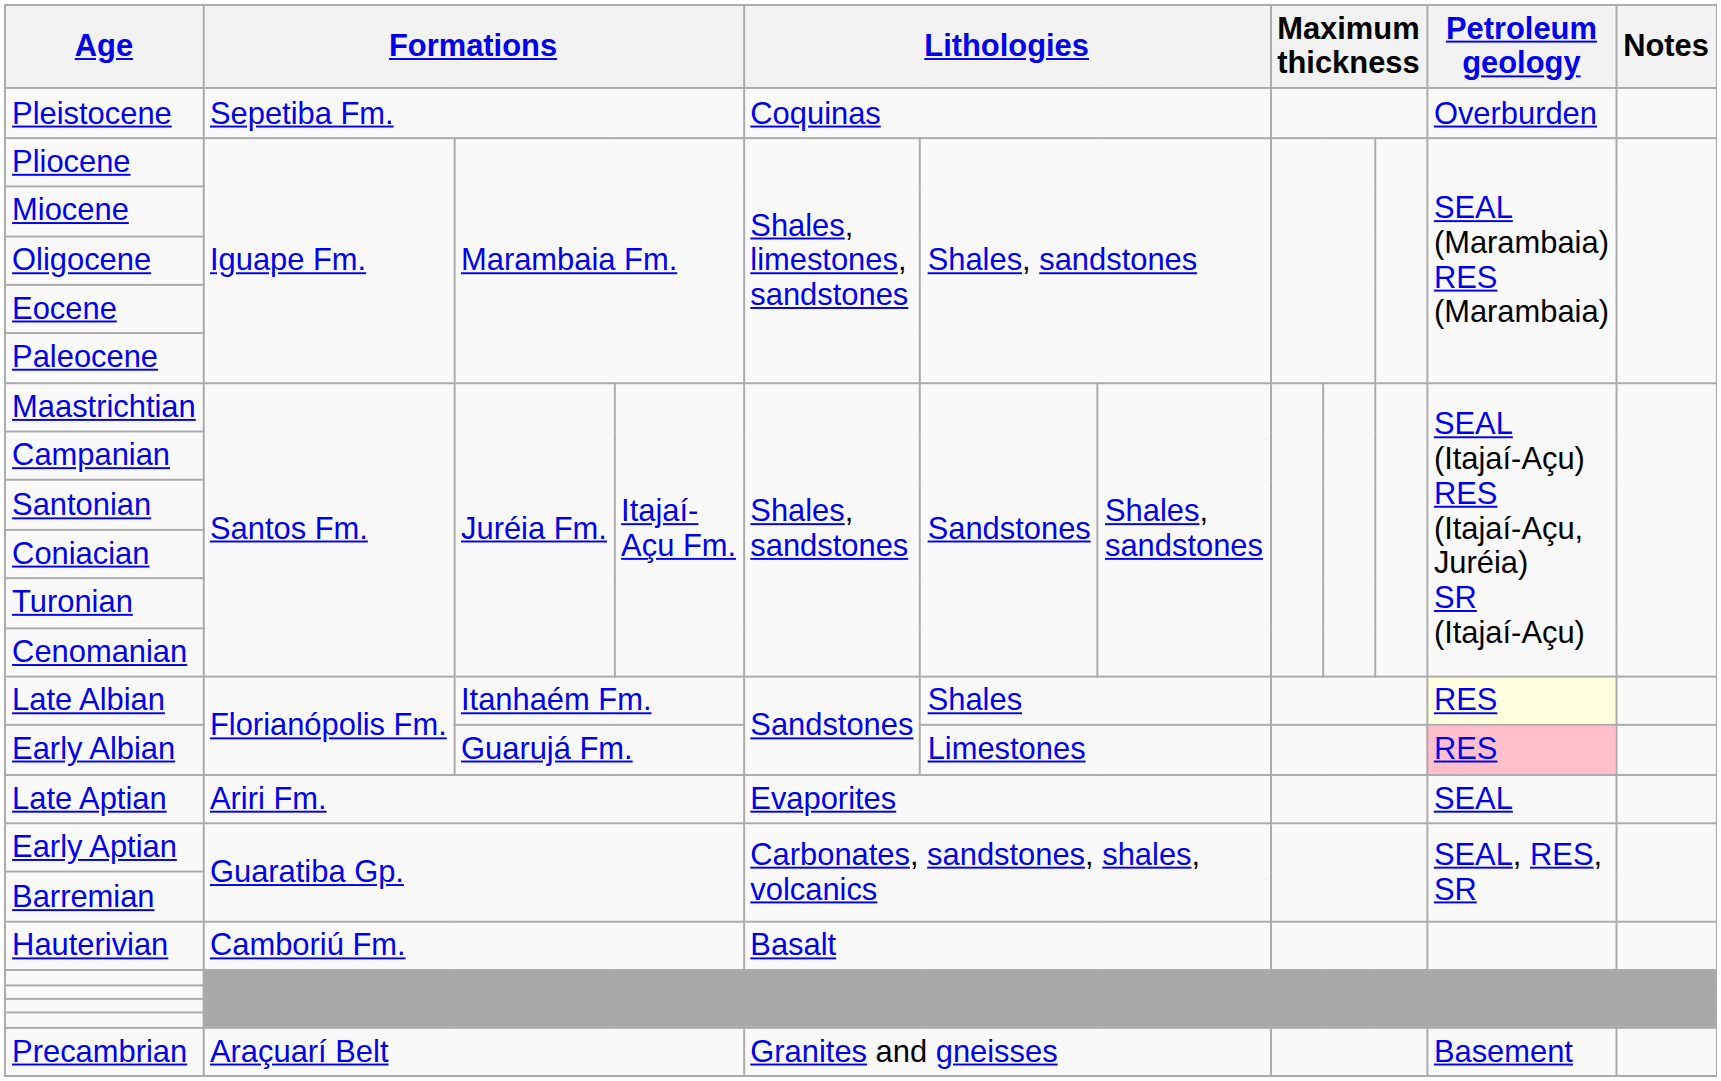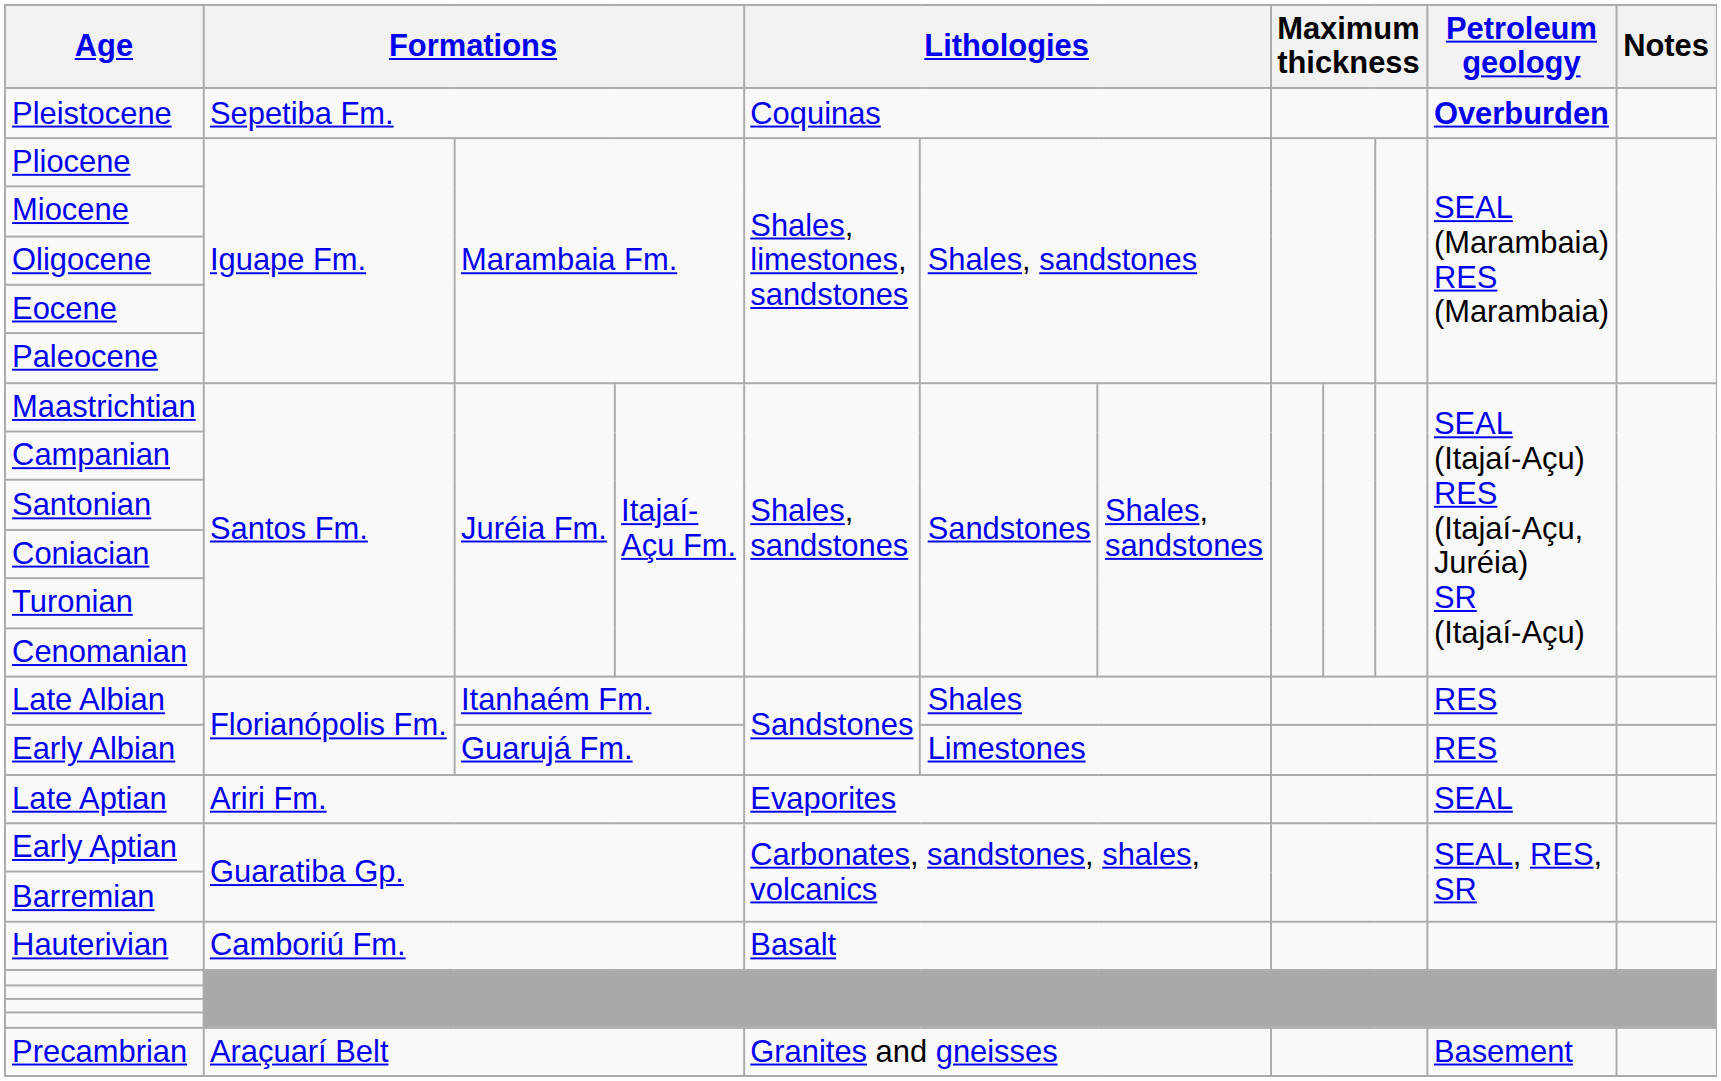(1515, 112) normal -> (1521, 112) bold
(1466, 700) lightyellow background -> (1466, 700) no background
(1466, 749) pink background -> (1466, 749) no background
